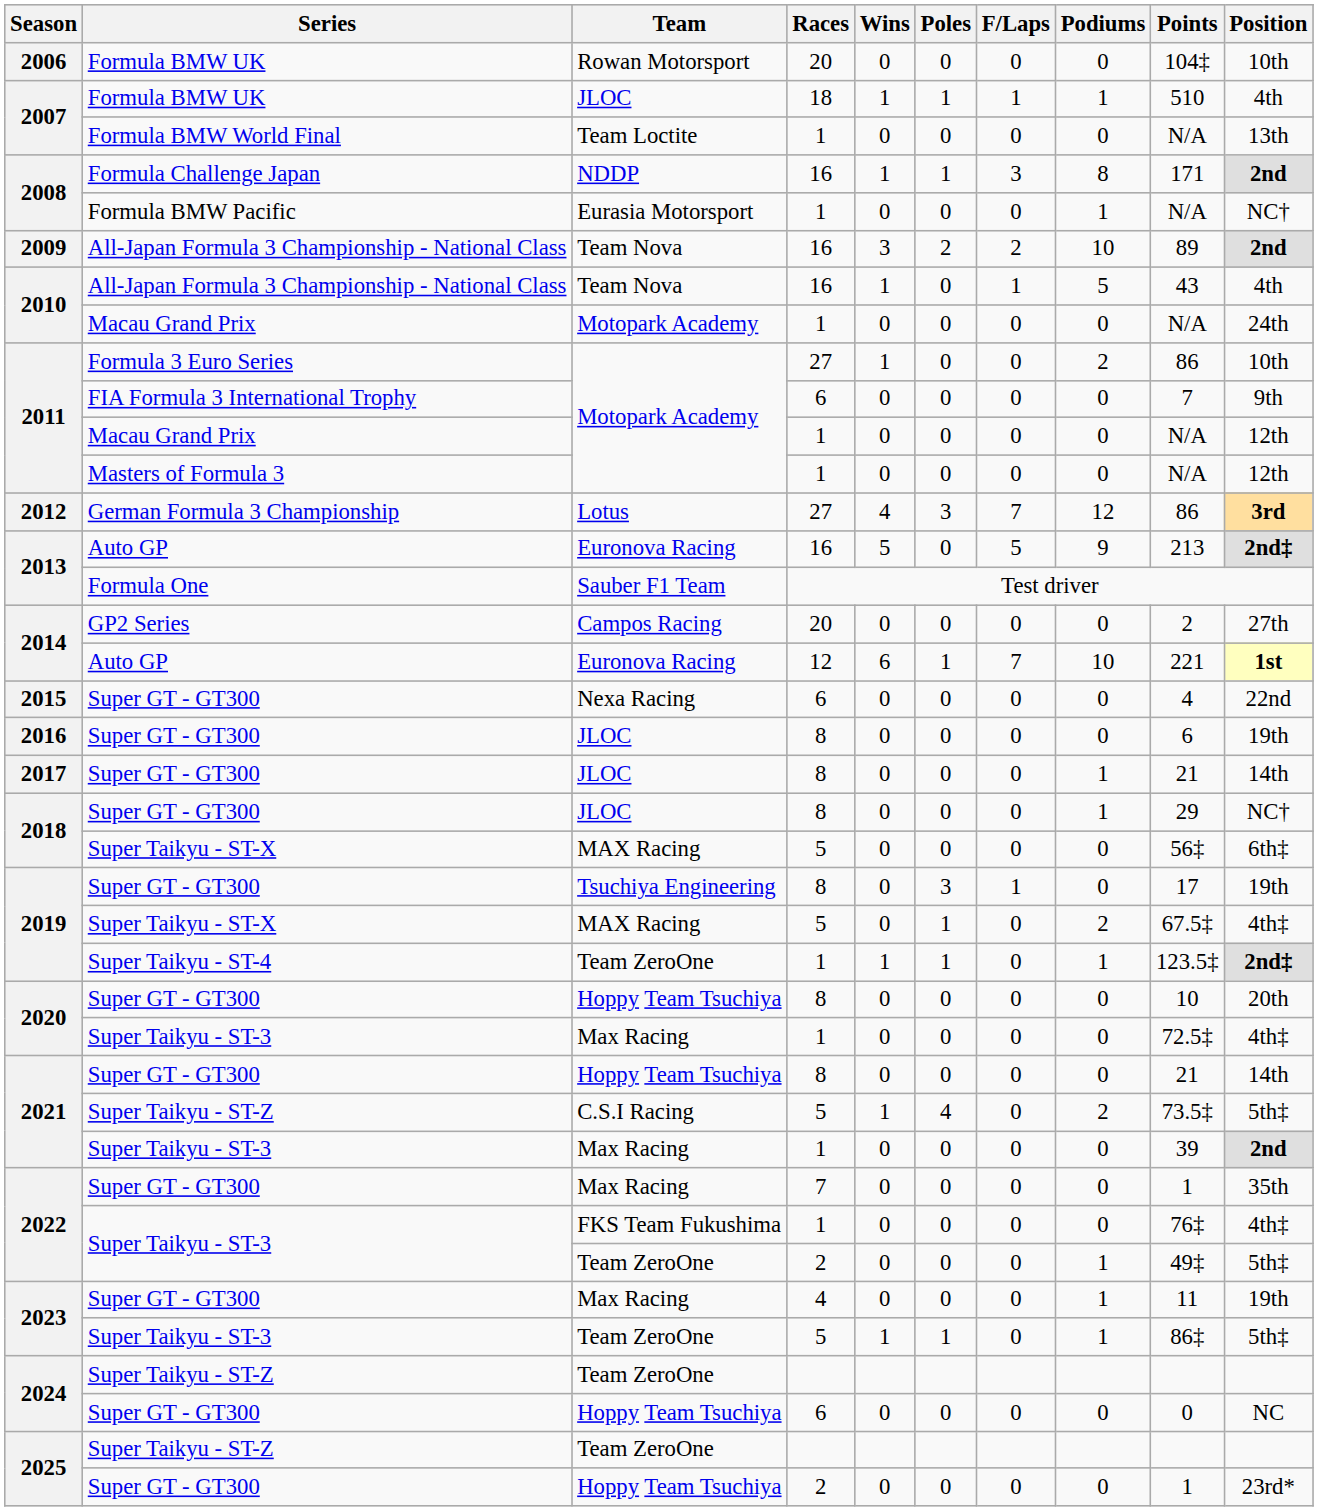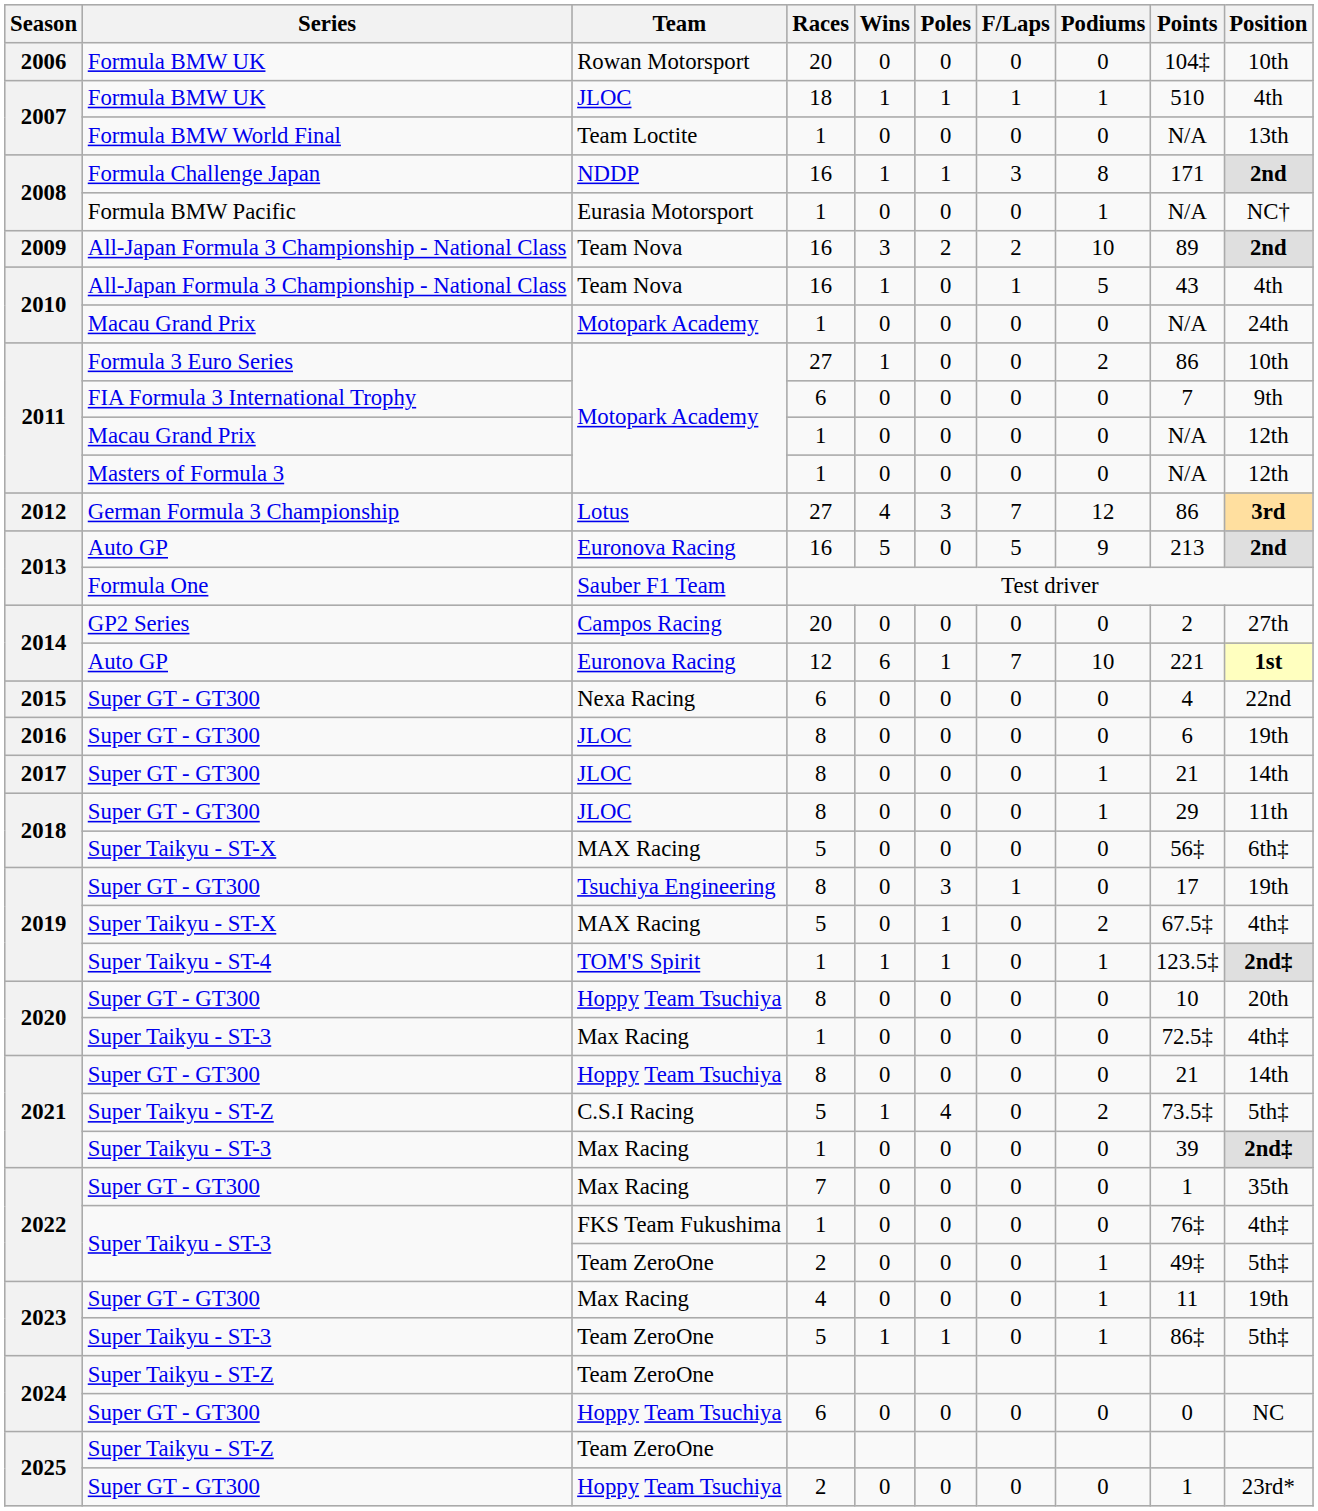(1268, 549) 2nd‡ -> (1268, 549) 2nd
(1268, 811) NC† -> (1268, 811) 11th
(645, 961) Team ZeroOne -> (639, 961) TOM'S Spirit
(1268, 1149) 2nd -> (1268, 1149) 2nd‡
